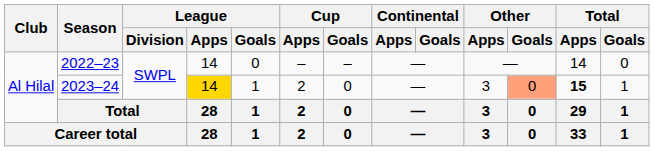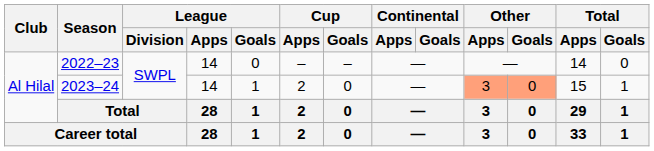(209, 87) gold background -> (209, 87) no background
(486, 87) no background -> (486, 87) lightsalmon background
(578, 87) bold -> (578, 87) normal
